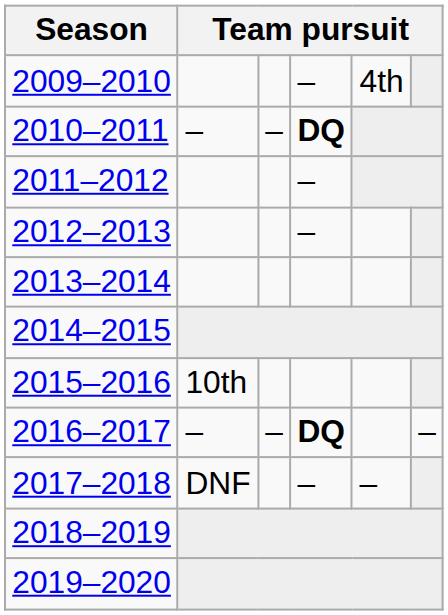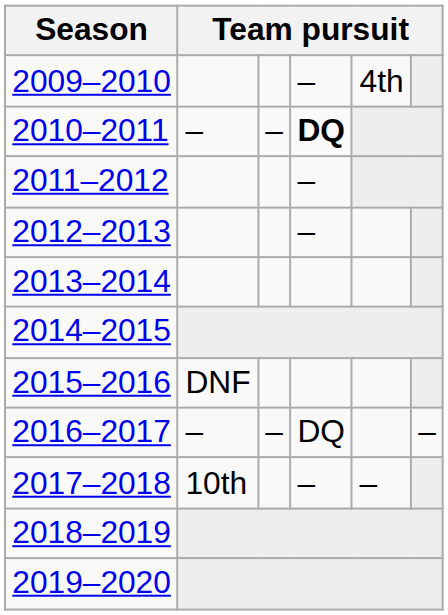(216, 381) 10th -> (218, 381) DNF
(321, 432) bold -> (321, 432) normal
(218, 482) DNF -> (216, 482) 10th
